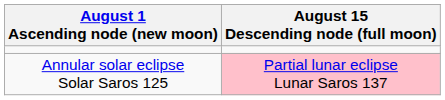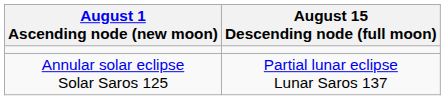(331, 74) pink background -> (331, 74) no background
